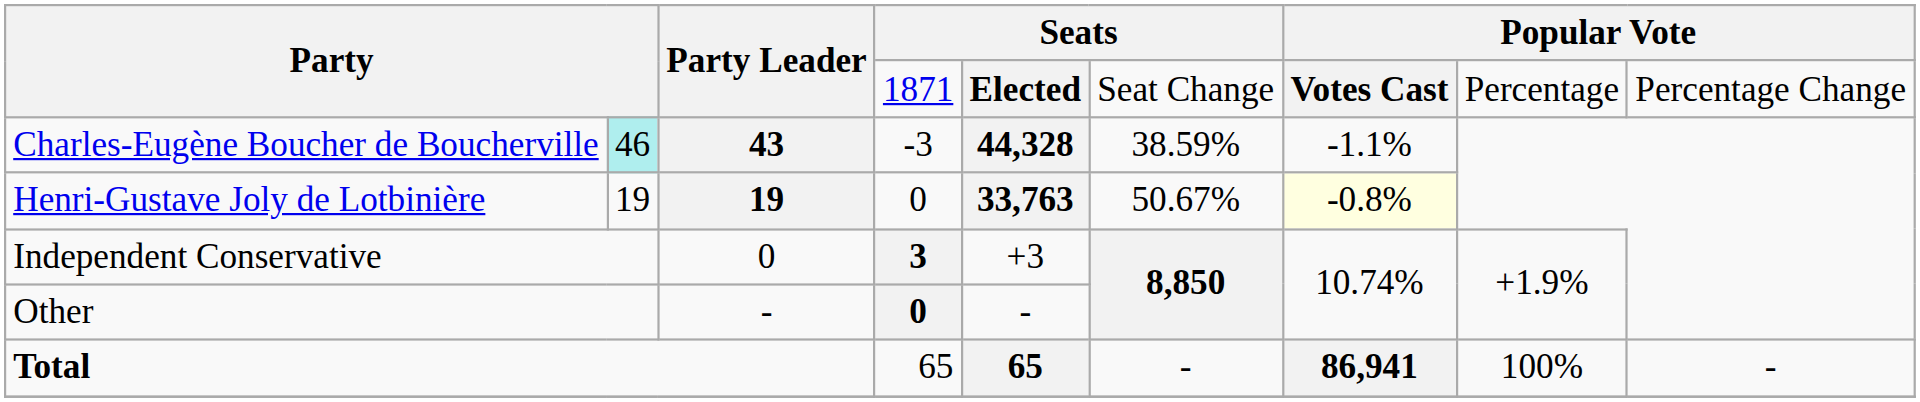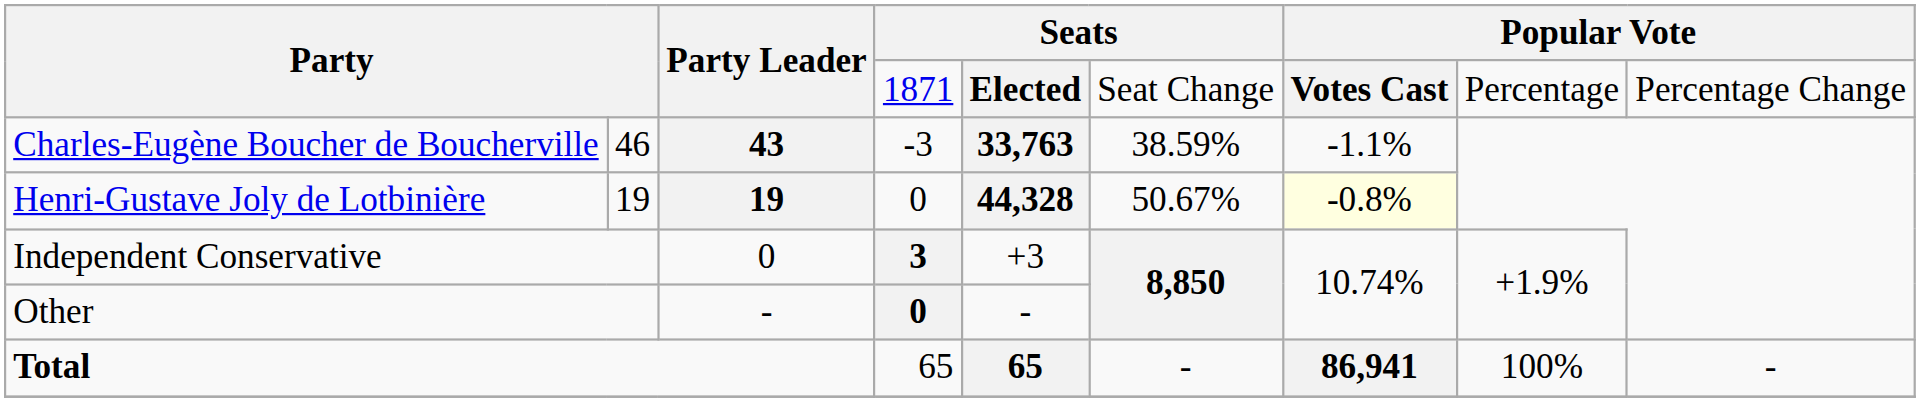(633, 144) paleturquoise background -> (633, 144) no background
(1025, 144) 44,328 -> (1025, 144) 33,763
(1025, 199) 33,763 -> (1025, 199) 44,328
